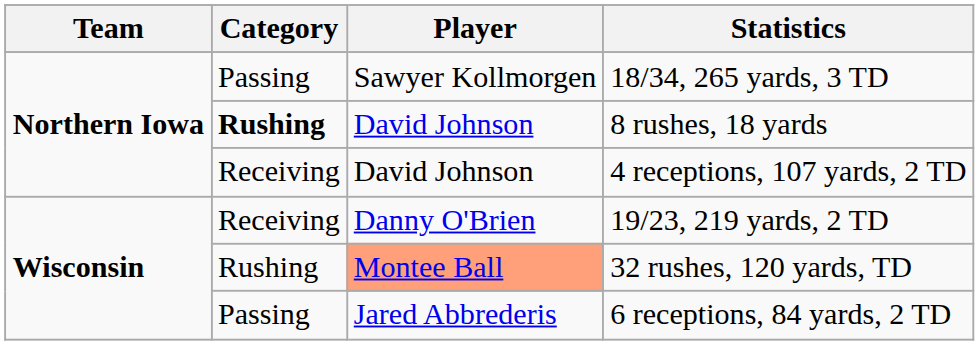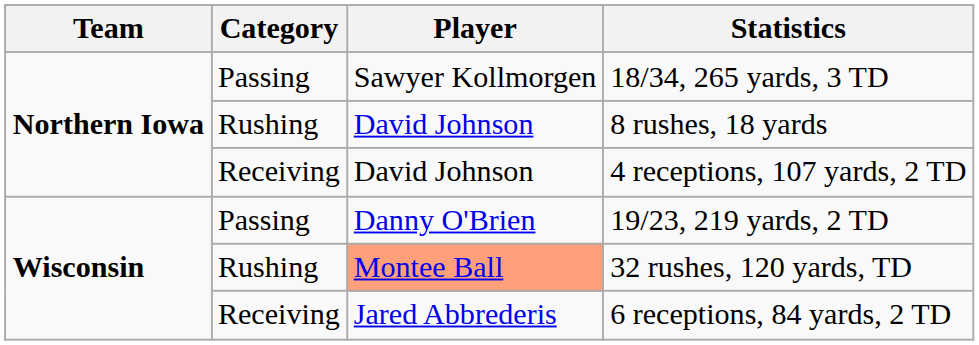(271, 123) bold -> (268, 123) normal
(279, 219) Receiving -> (264, 219) Passing
(264, 314) Passing -> (279, 314) Receiving
